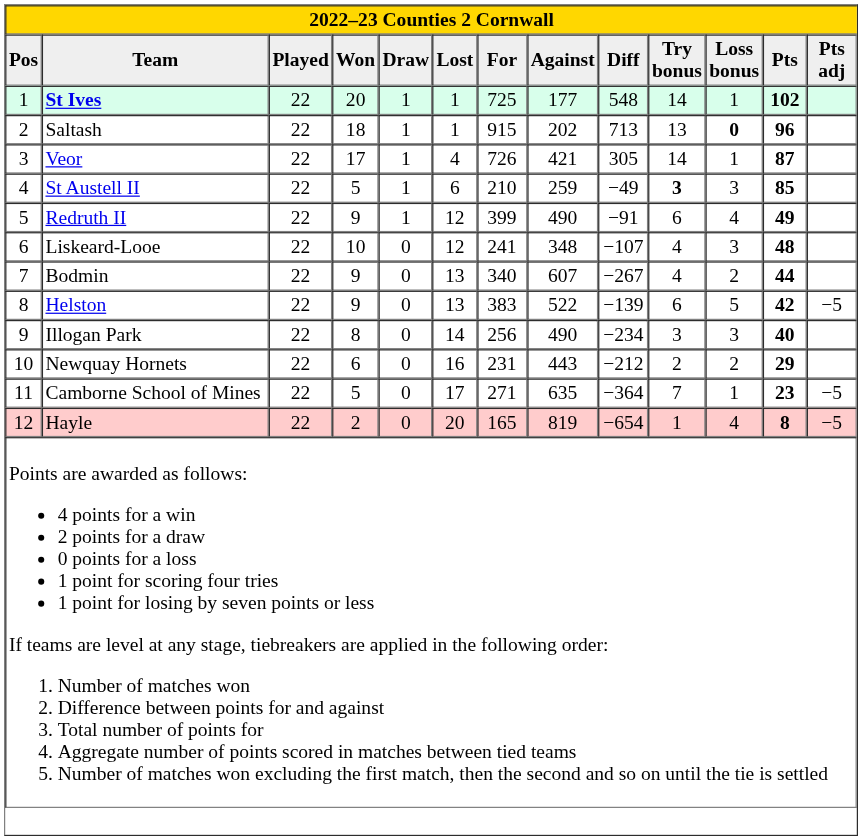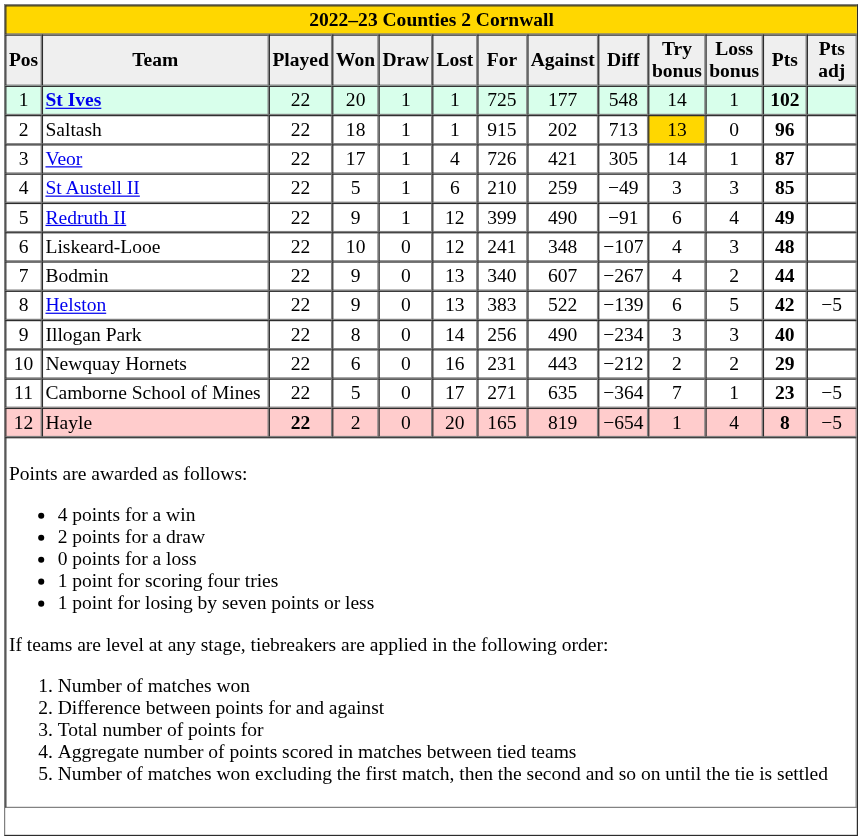(677, 129) no background -> (677, 129) gold background
(734, 129) bold -> (734, 129) normal
(677, 188) bold -> (677, 188) normal
(301, 422) normal -> (301, 422) bold
